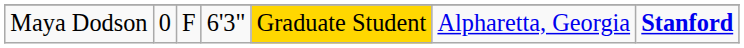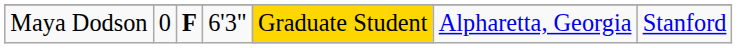(189, 23) normal -> (190, 23) bold
(687, 23) bold -> (685, 23) normal
